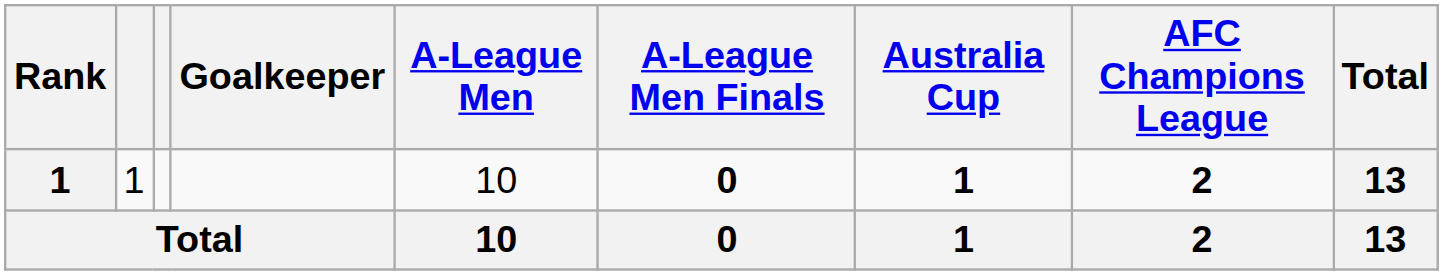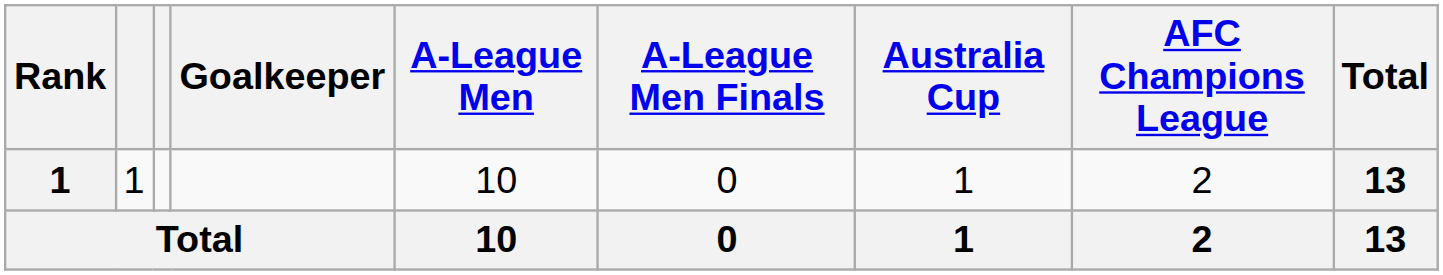(727, 179) bold -> (727, 179) normal
(963, 179) bold -> (963, 179) normal
(1202, 179) bold -> (1202, 179) normal
